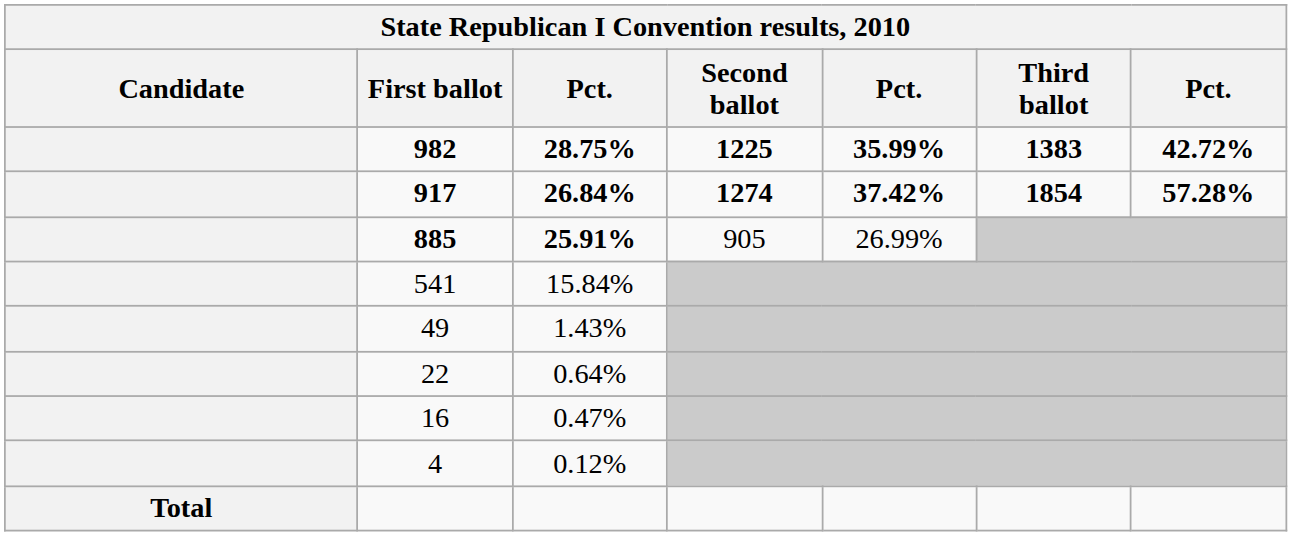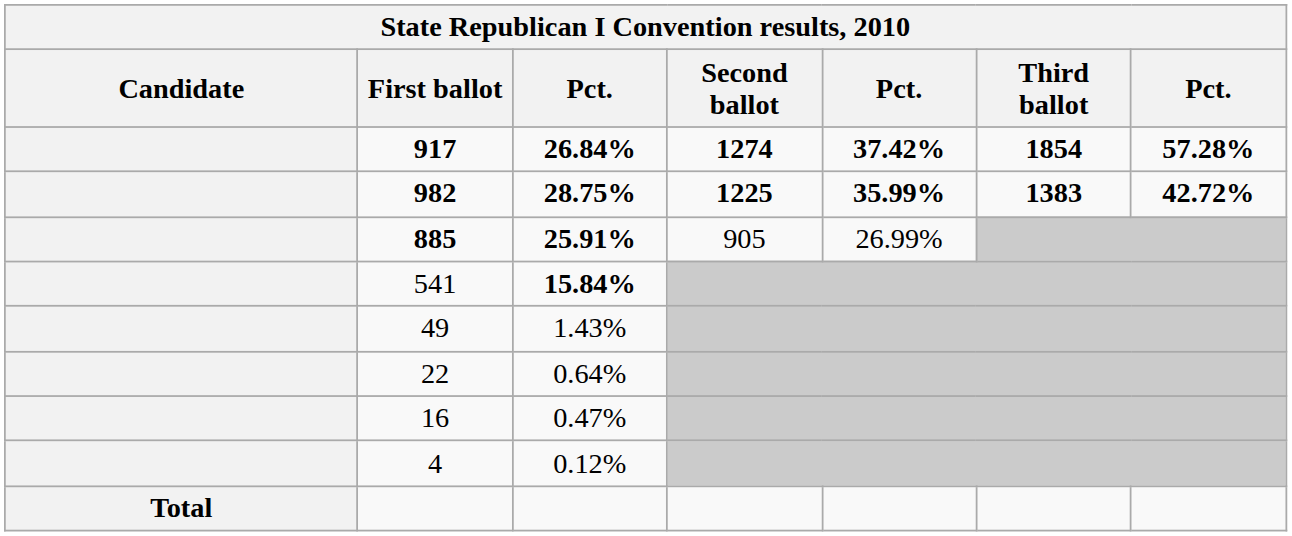rows swapped: (435, 193) <-> (435, 148)
(590, 283) normal -> (590, 283) bold
